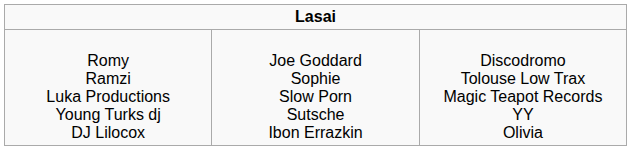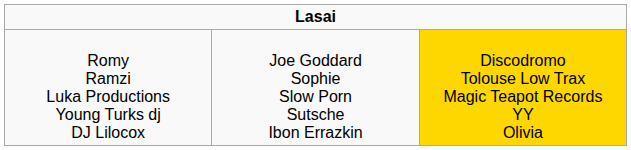(523, 96) no background -> (523, 96) gold background
